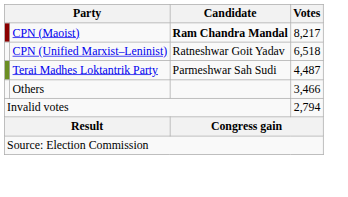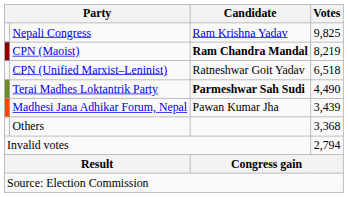+ row: (52, 32)
(307, 32) 8,217 -> (327, 51) 8,219
(225, 70) normal -> (249, 88) bold
(307, 70) 4,487 -> (327, 88) 4,490
+ row: (100, 107)
(307, 88) 3,466 -> (327, 126) 3,368
